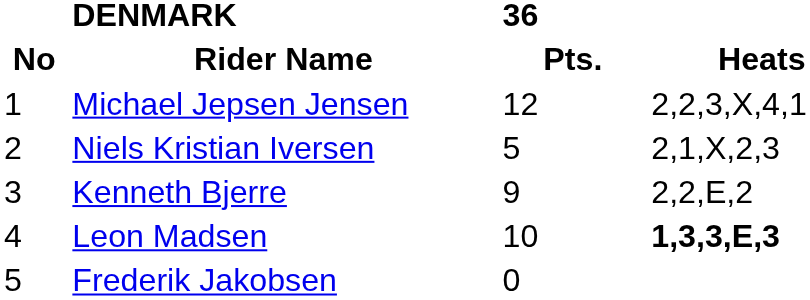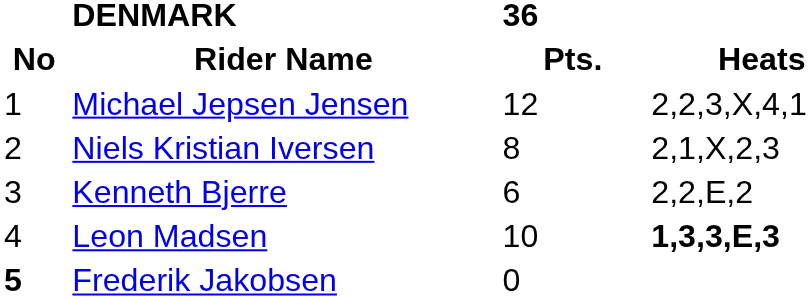(511, 148) 5 -> (511, 148) 8
(511, 192) 9 -> (511, 192) 6
(13, 280) normal -> (13, 280) bold
